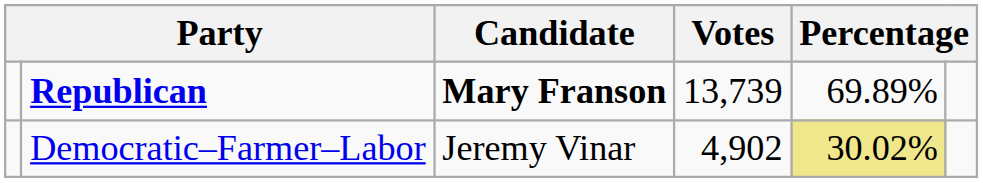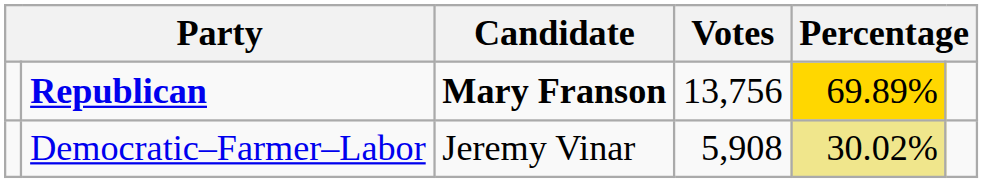(733, 90) 13,739 -> (733, 90) 13,756
(882, 90) no background -> (882, 90) gold background
(742, 147) 4,902 -> (742, 147) 5,908
